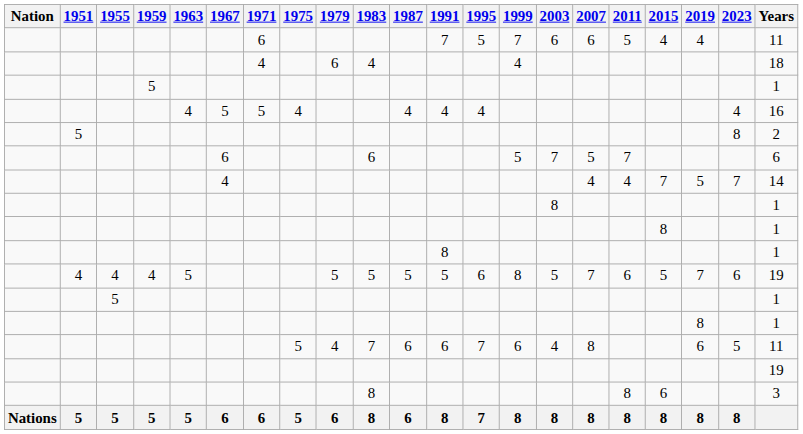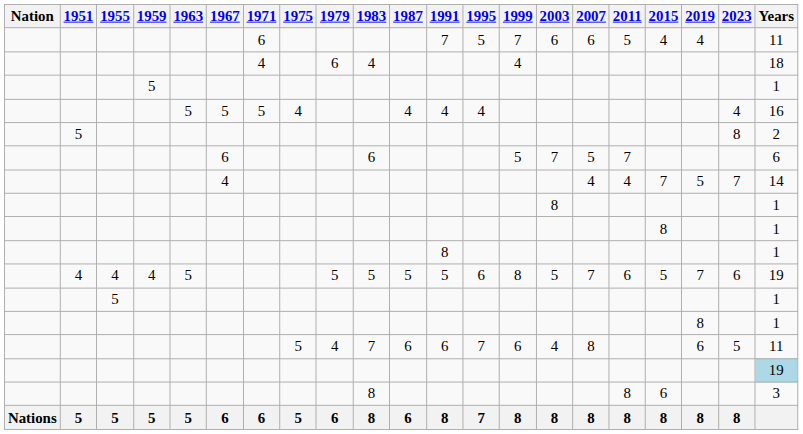(188, 110) 4 -> (188, 110) 5
(776, 370) no background -> (776, 370) lightblue background
